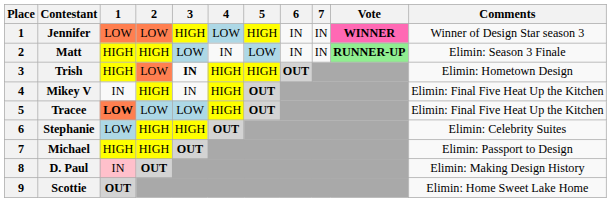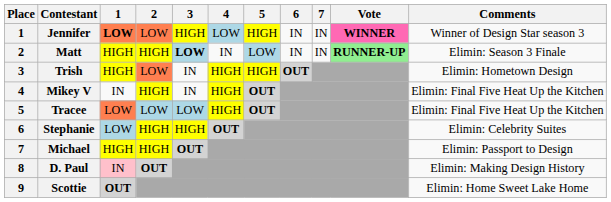(118, 33) normal -> (118, 33) bold
(190, 52) normal -> (190, 52) bold
(190, 71) bold -> (190, 71) normal
(118, 110) bold -> (118, 110) normal
